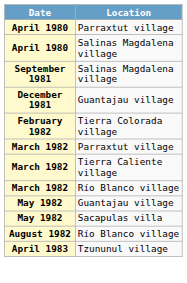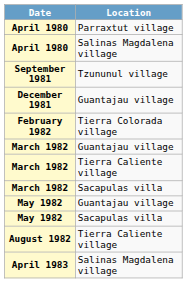(126, 74) Salinas Magdalena village -> (123, 74) Tzununul village
(126, 147) Parraxtut village -> (126, 147) Guantajau village
(128, 188) Río Blanco village -> (120, 188) Sacapulas villa
(128, 234) Río Blanco village -> (120, 239) Tierra Caliente village
(123, 249) Tzununul village -> (126, 265) Salinas Magdalena village
